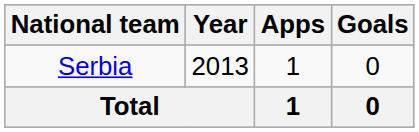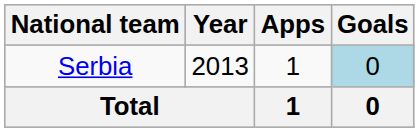(373, 65) no background -> (373, 65) lightblue background
